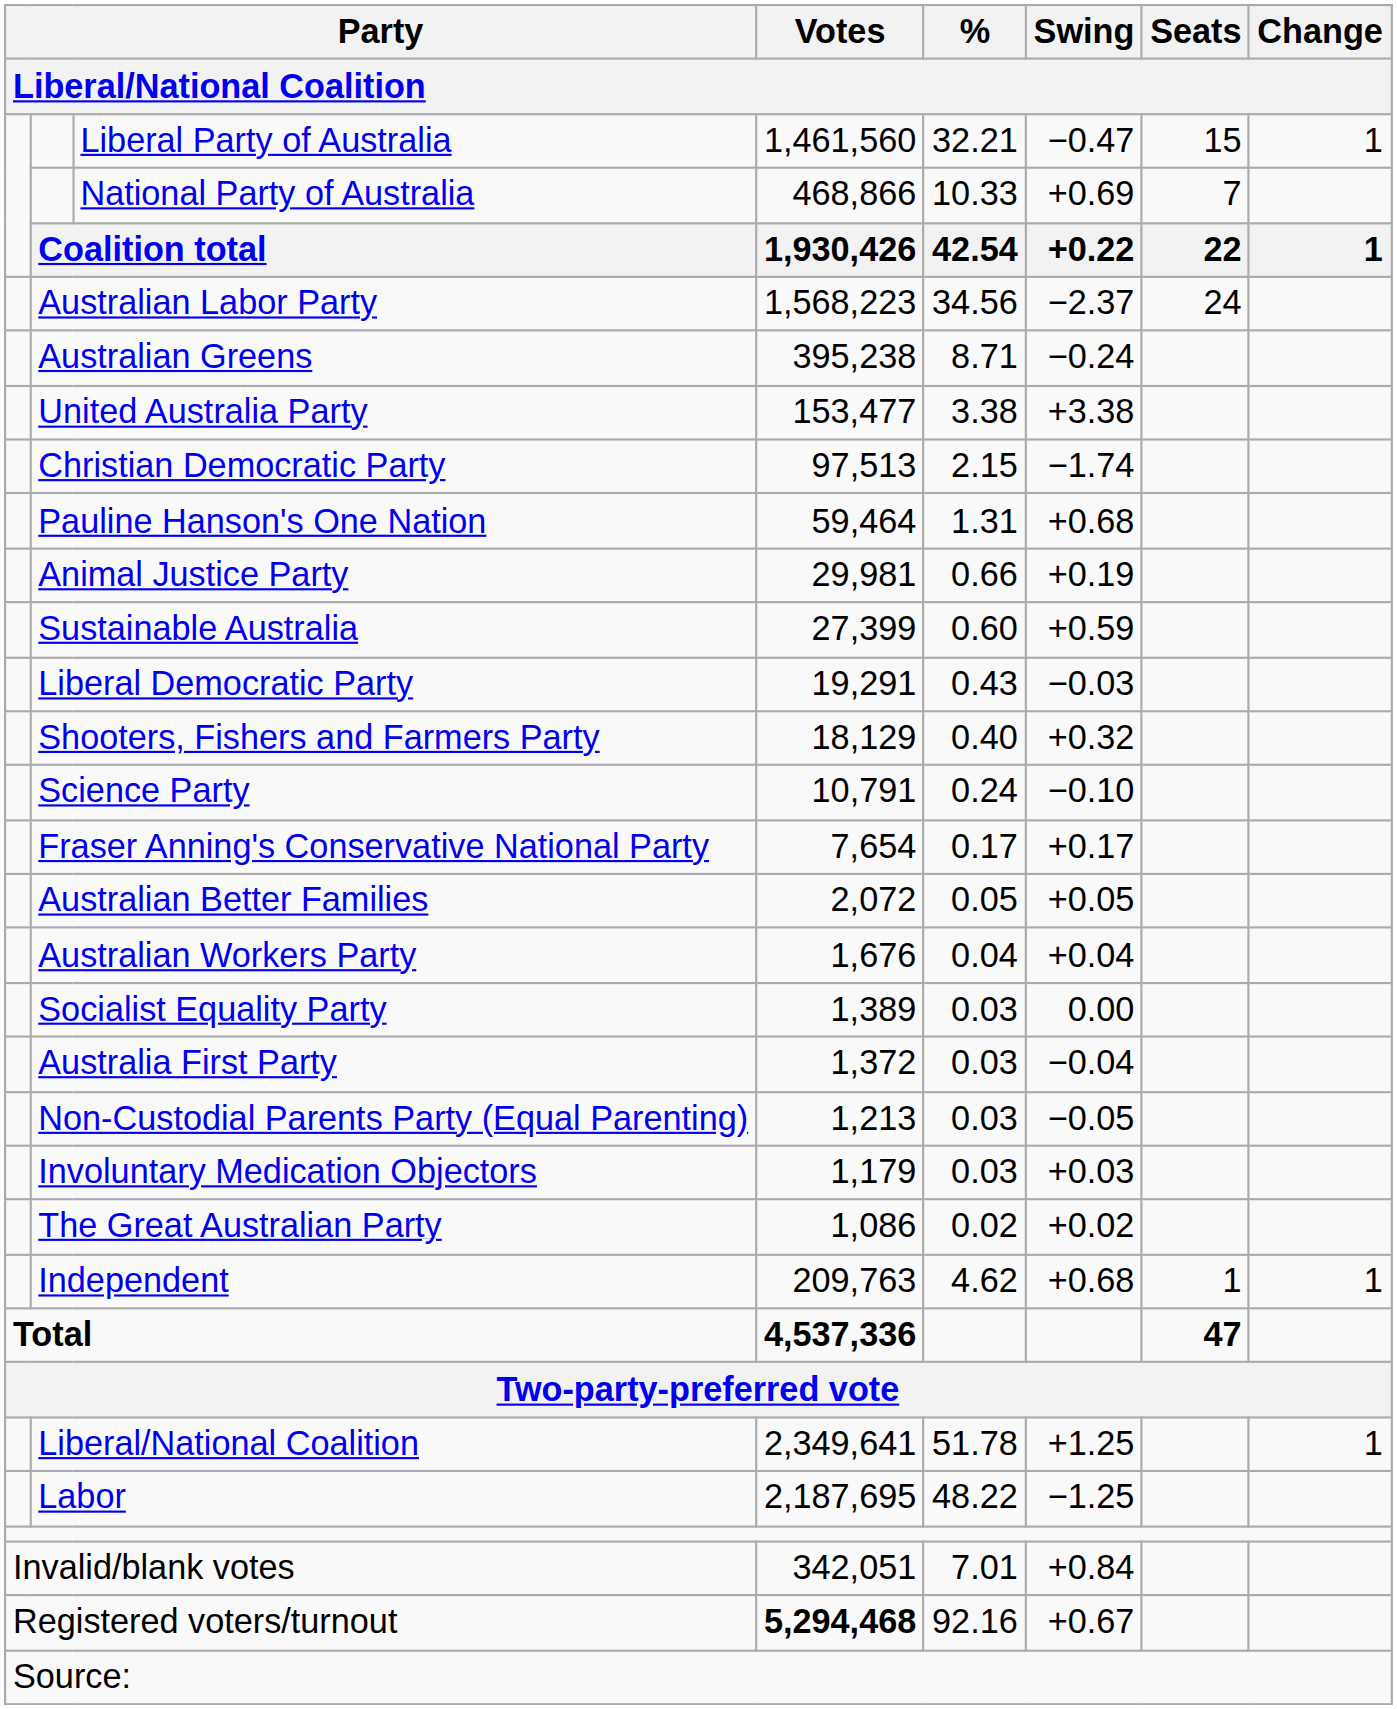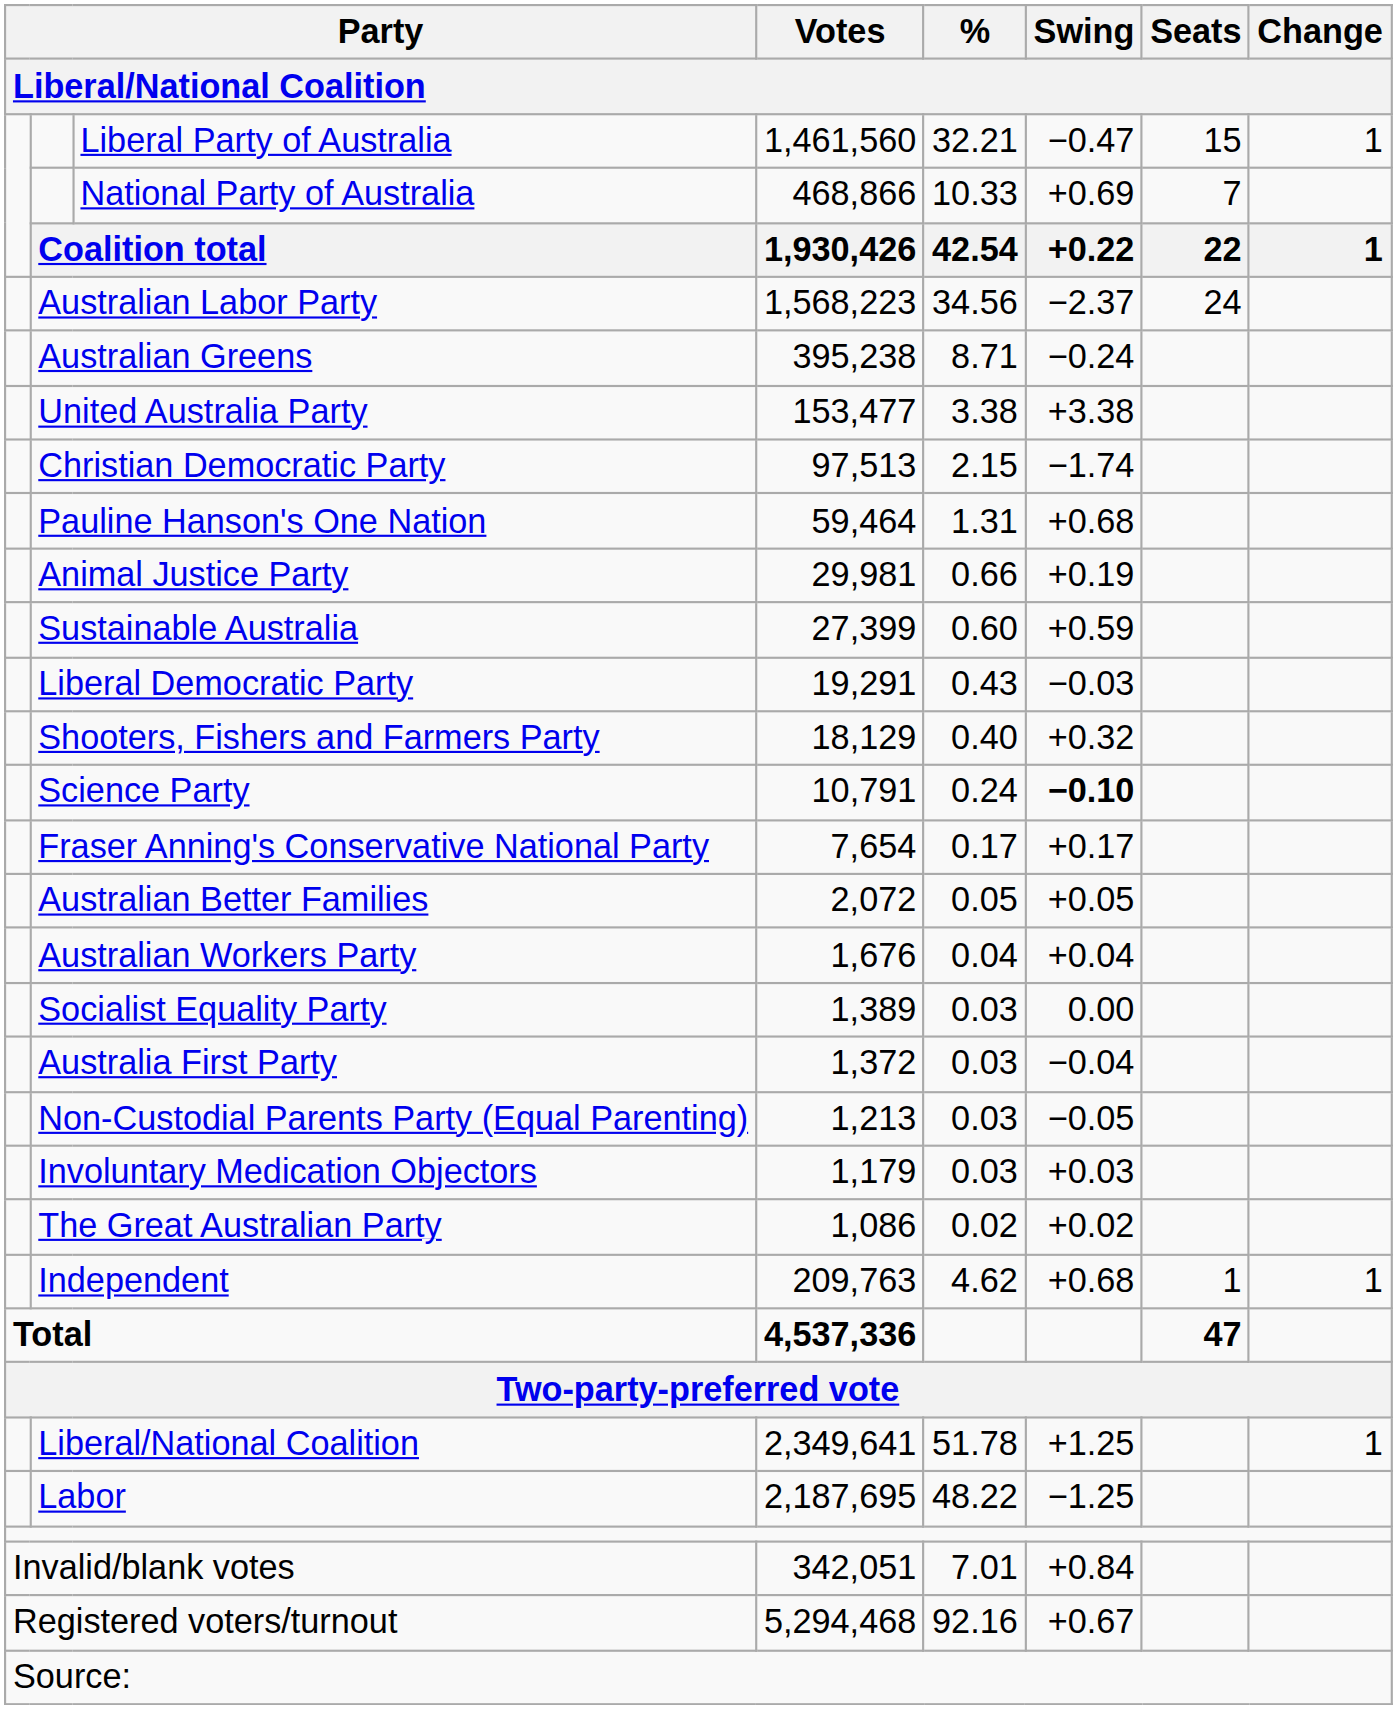(1091, 791) normal -> (1091, 791) bold
(840, 1622) bold -> (840, 1622) normal
